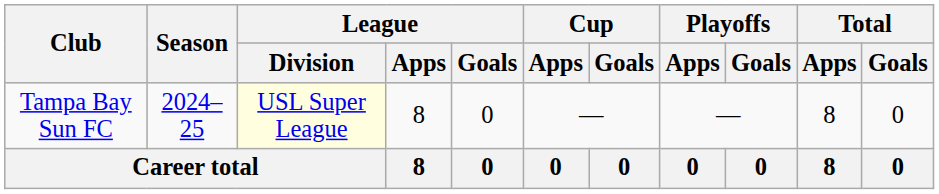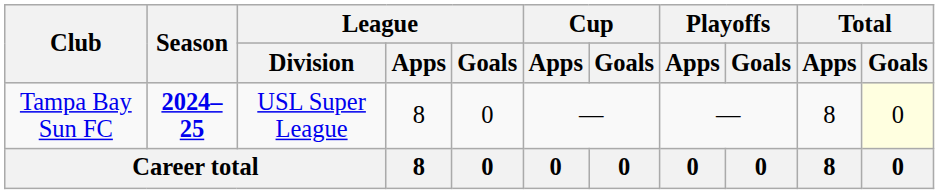(192, 115) normal -> (192, 115) bold
(312, 115) lightyellow background -> (312, 115) no background
(898, 115) no background -> (898, 115) lightyellow background
